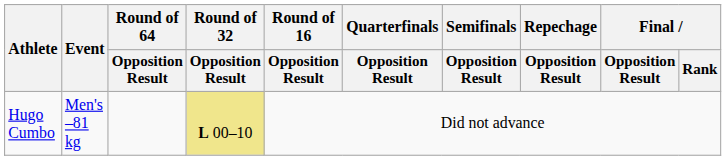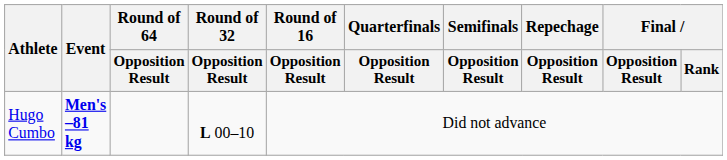(84, 123) normal -> (86, 123) bold
(225, 133) khaki background -> (227, 133) no background
